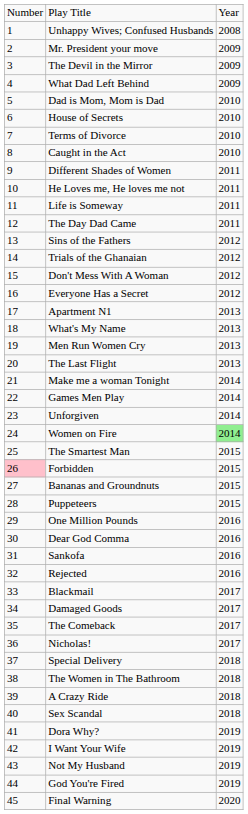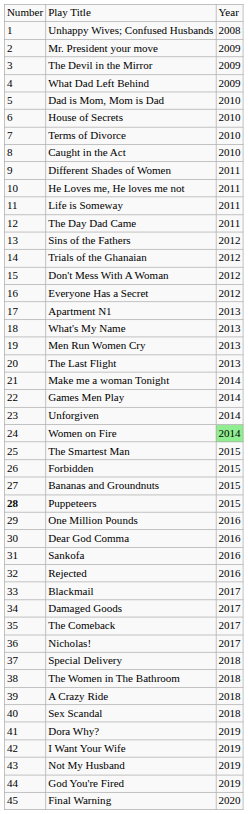(12, 468) pink background -> (12, 468) no background
(12, 503) normal -> (12, 503) bold
